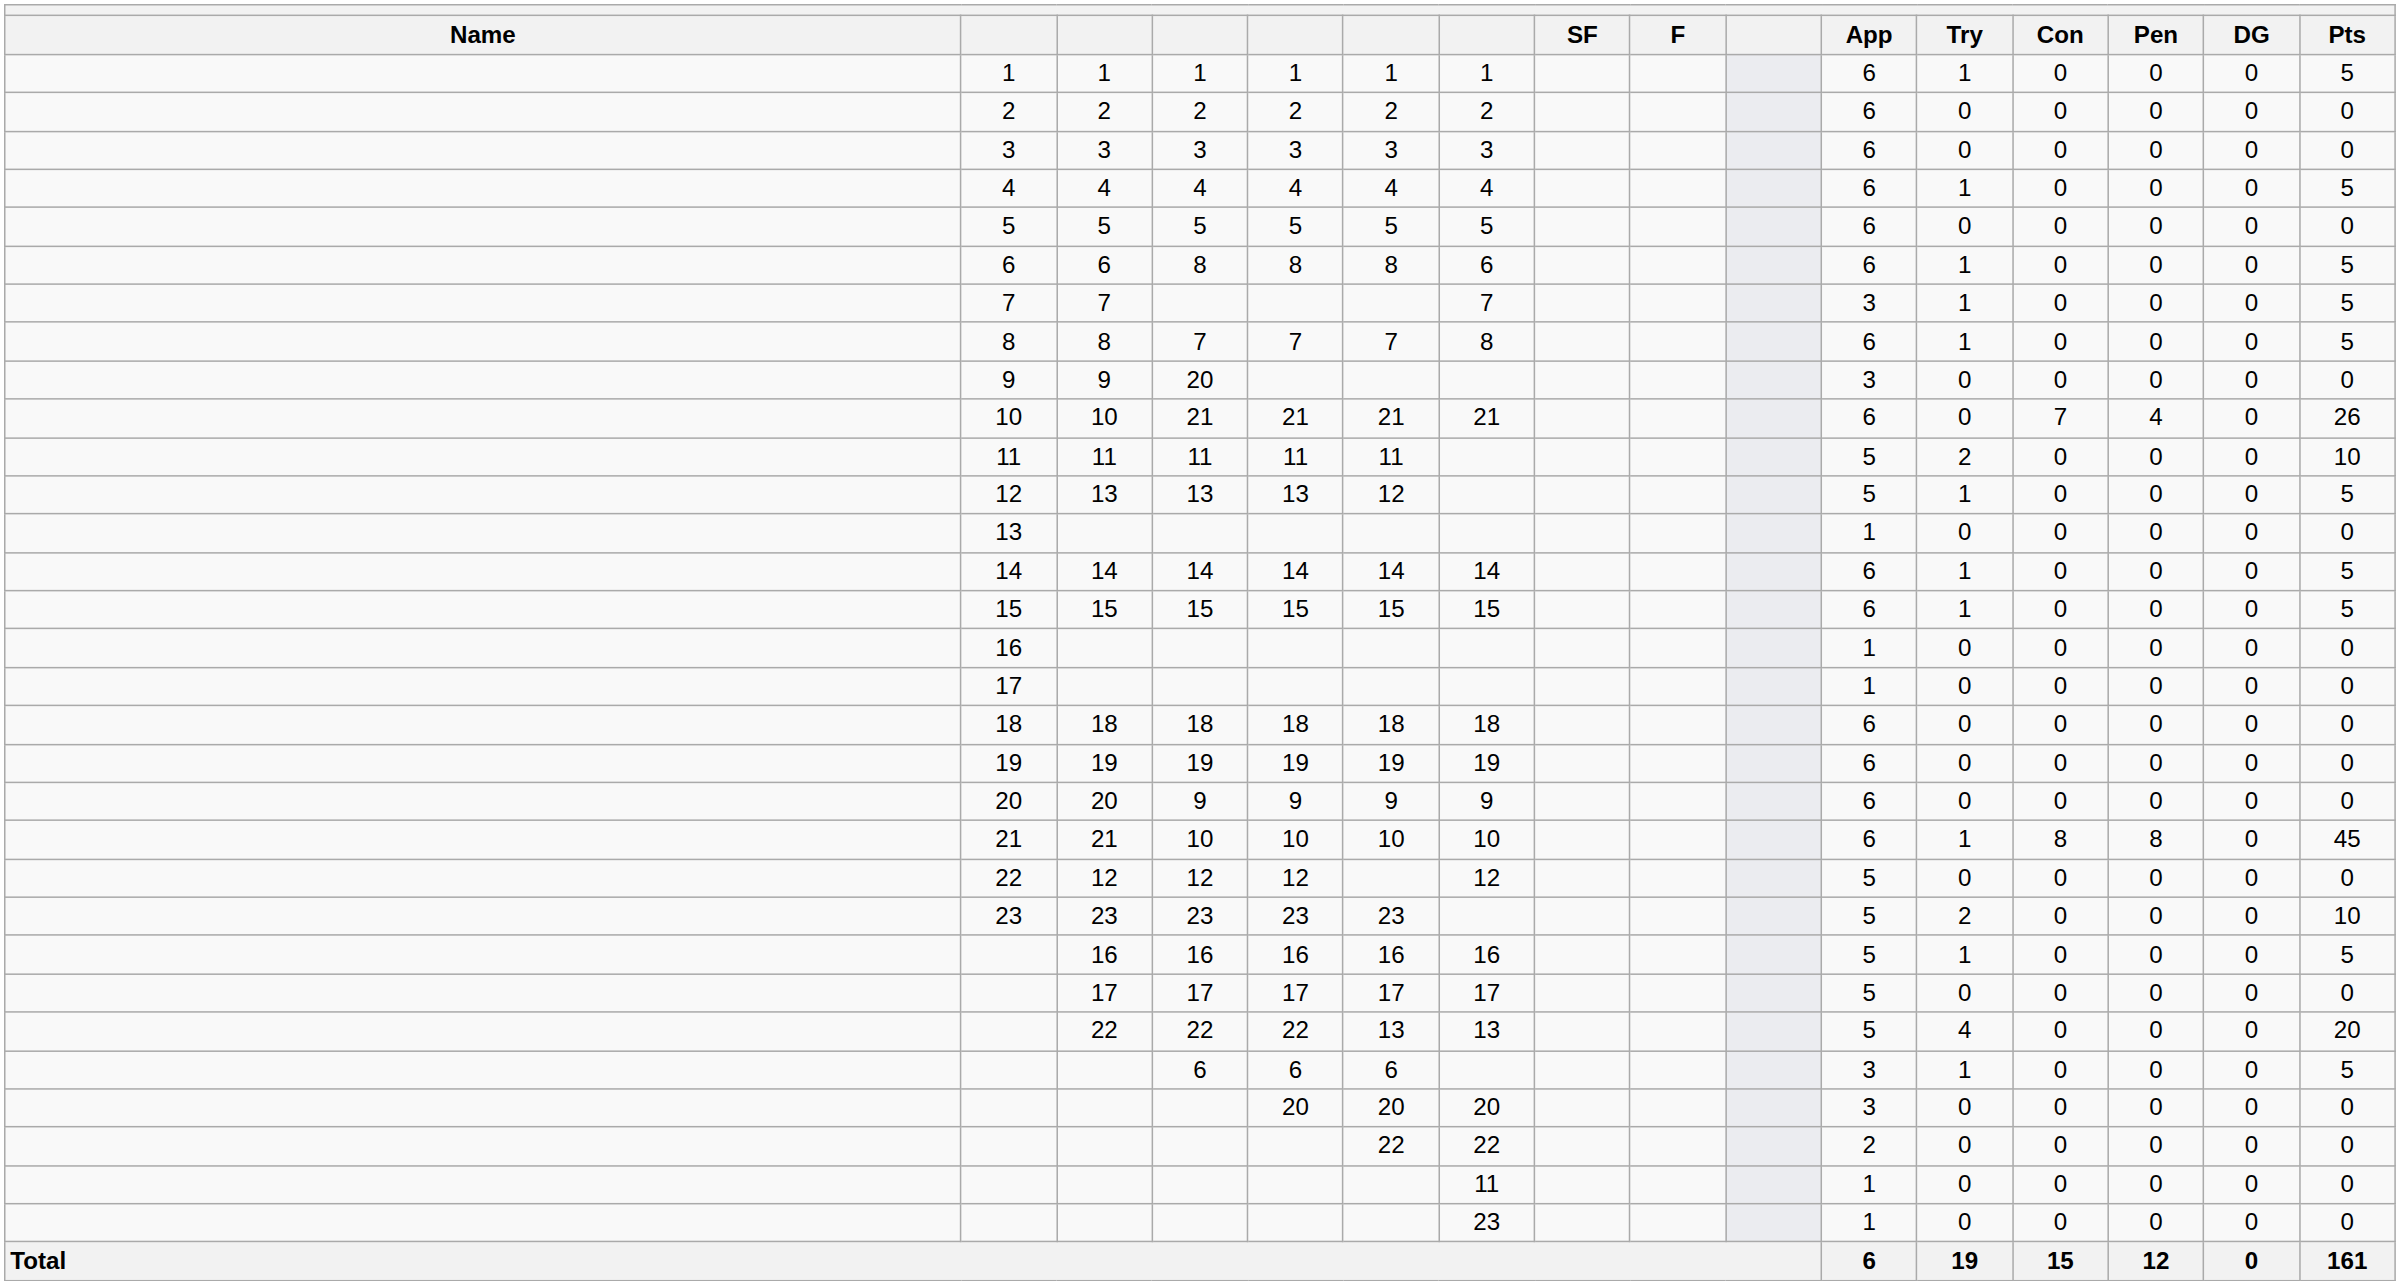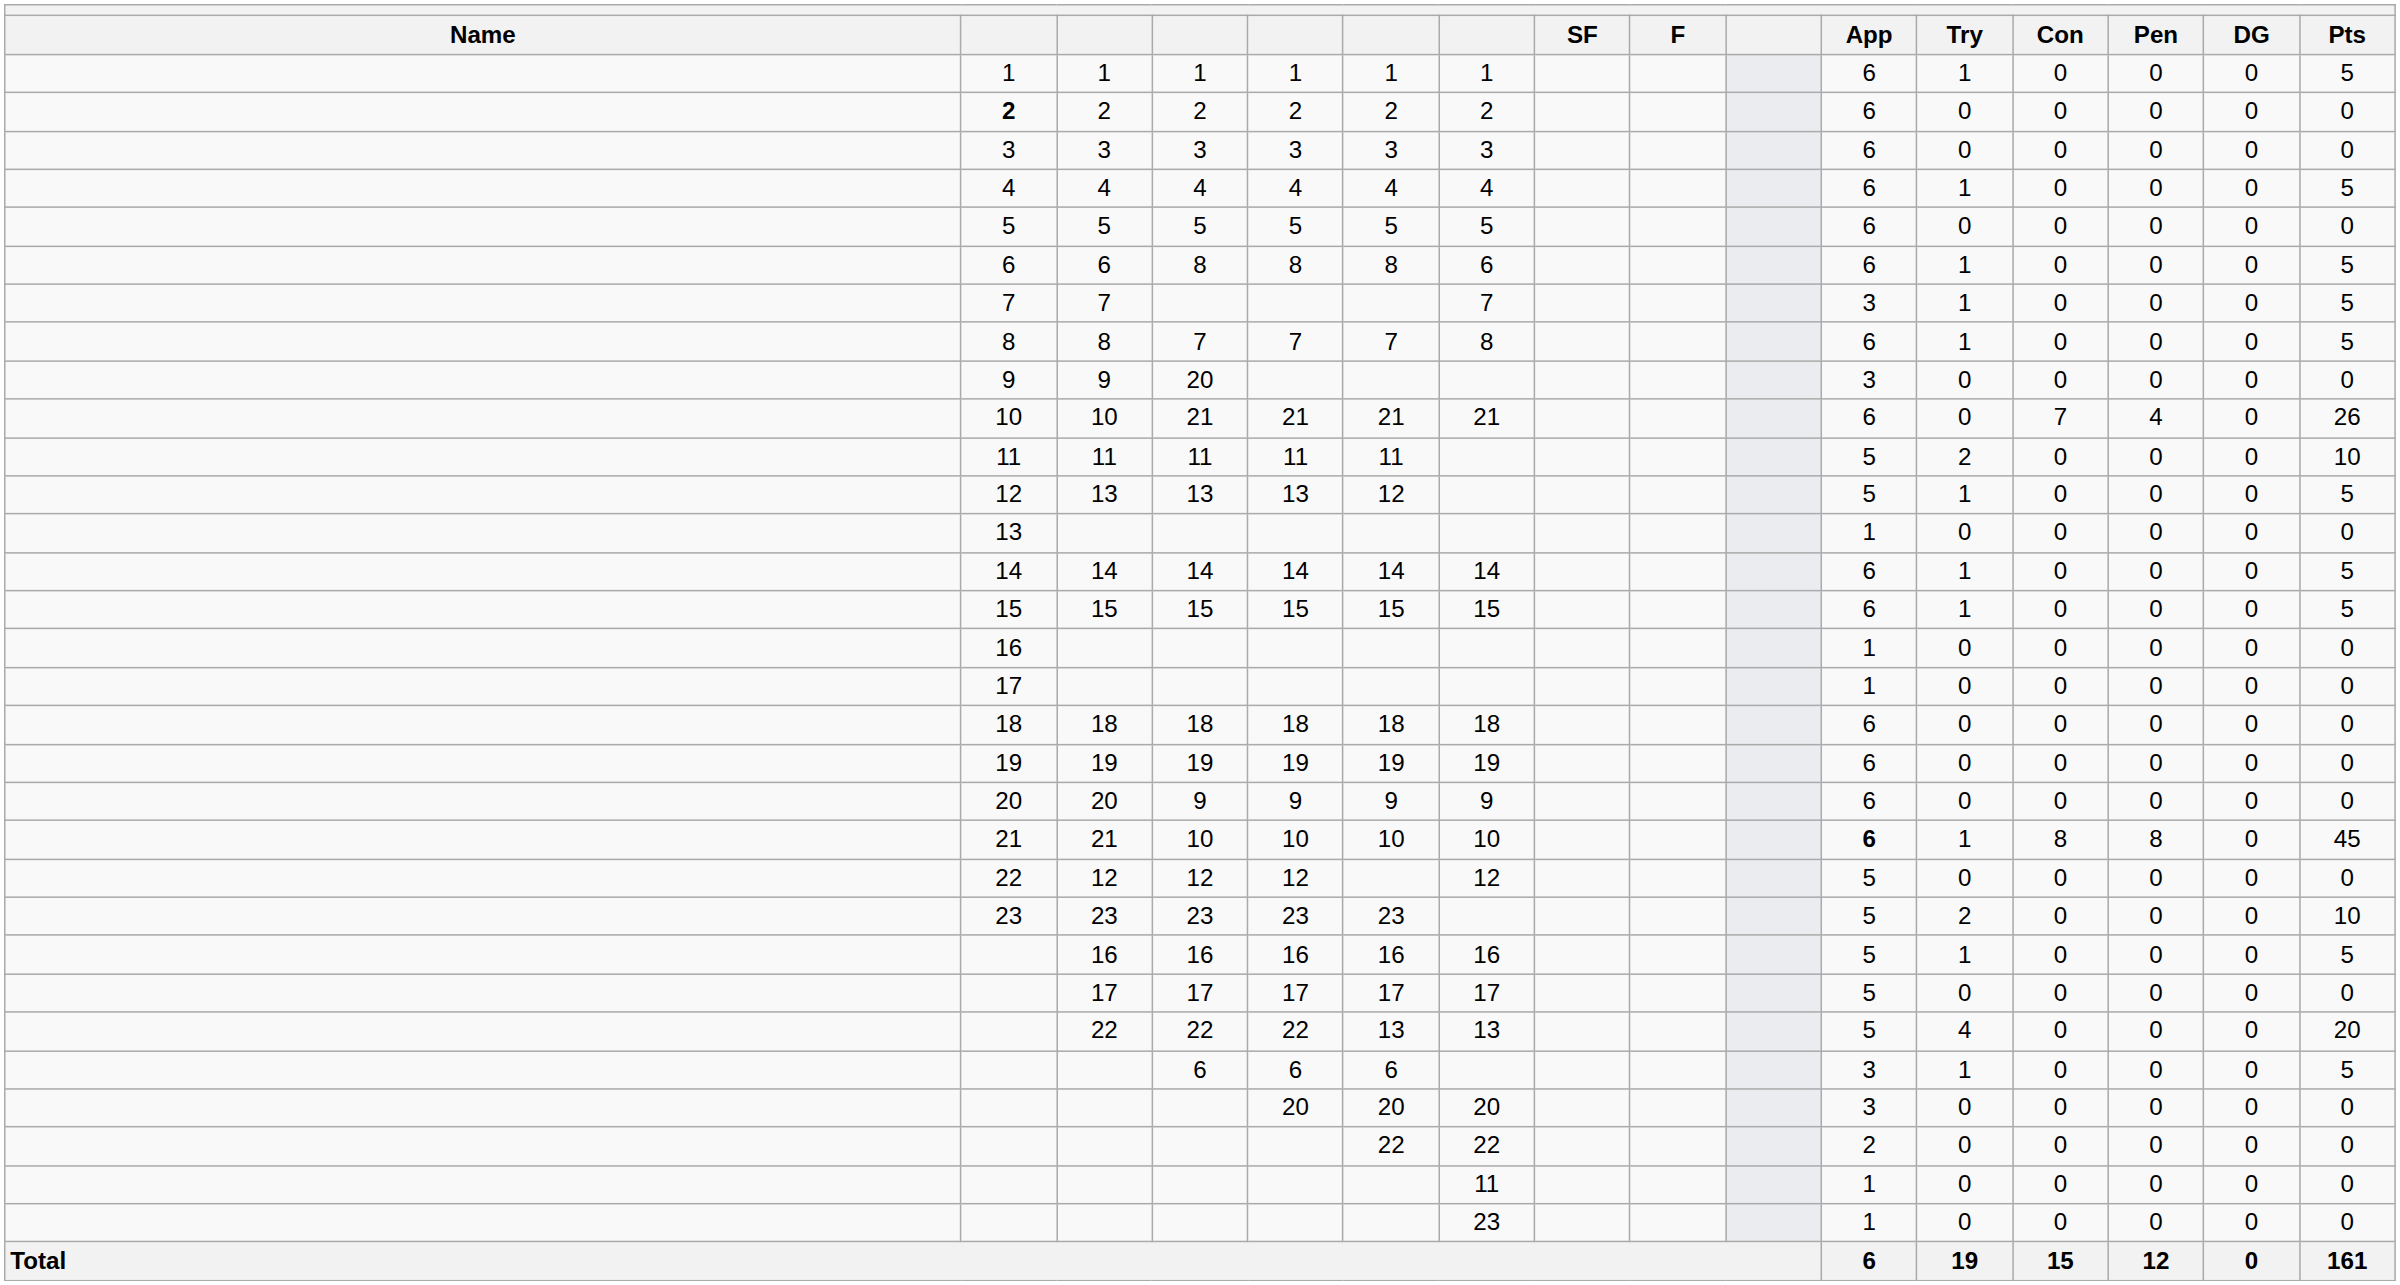(1009, 111) normal -> (1009, 111) bold
(1869, 839) normal -> (1869, 839) bold
